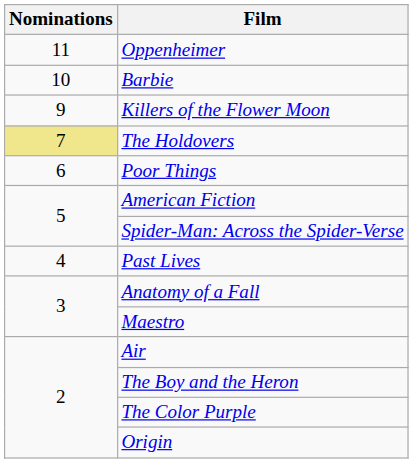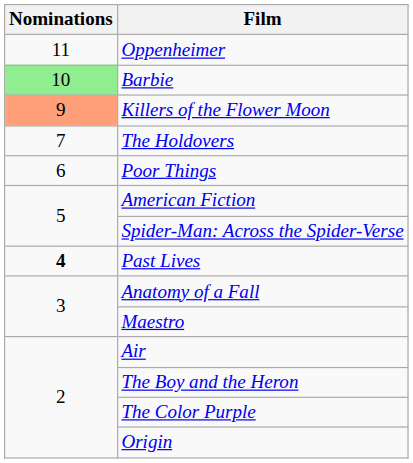(61, 79) no background -> (61, 79) lightgreen background
(61, 110) no background -> (61, 110) lightsalmon background
(61, 140) khaki background -> (61, 140) no background
(61, 261) normal -> (61, 261) bold
